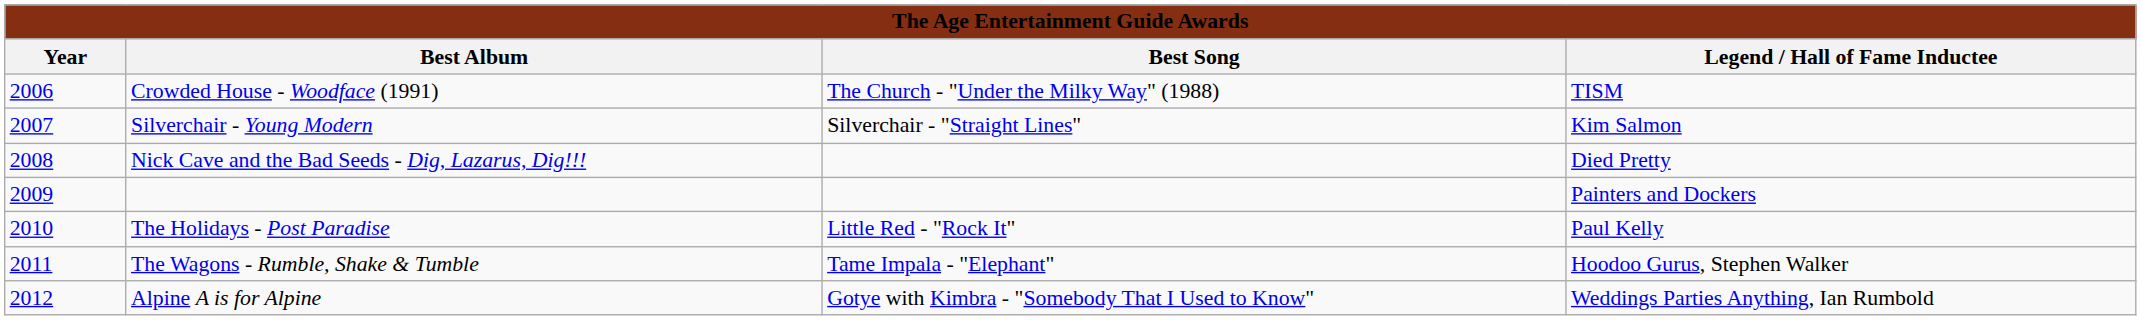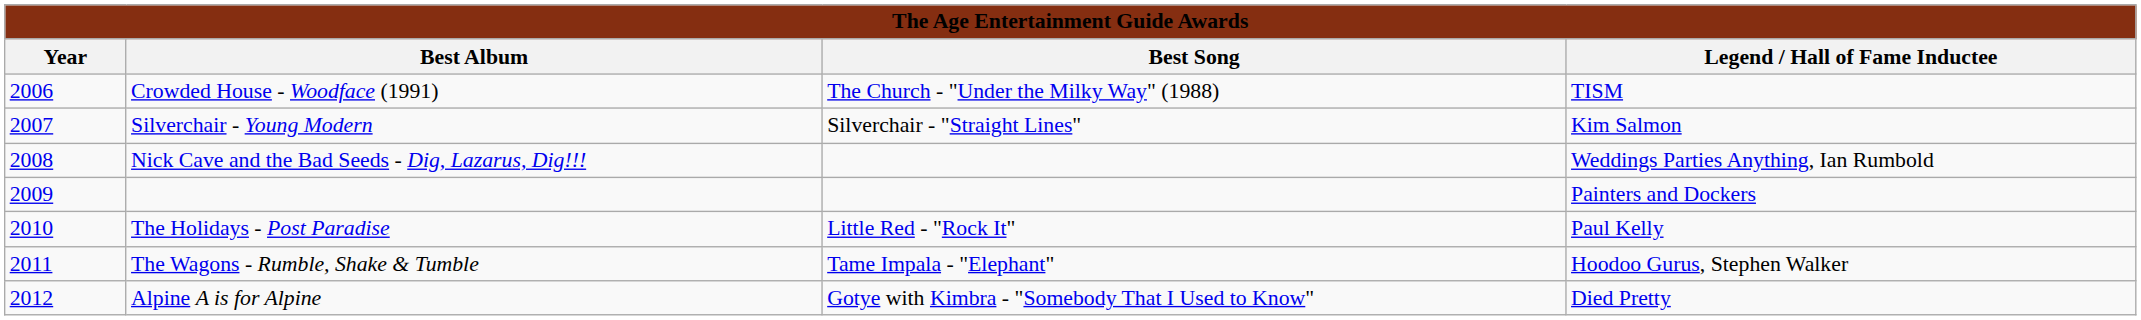(1621, 159) Died Pretty -> (1752, 159) Weddings Parties Anything, Ian Rumbold
(1752, 297) Weddings Parties Anything, Ian Rumbold -> (1621, 297) Died Pretty
